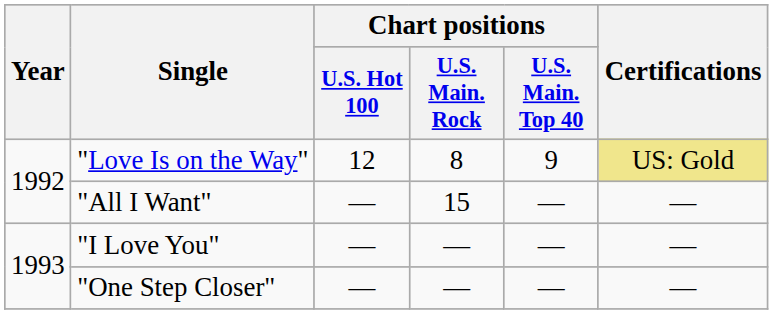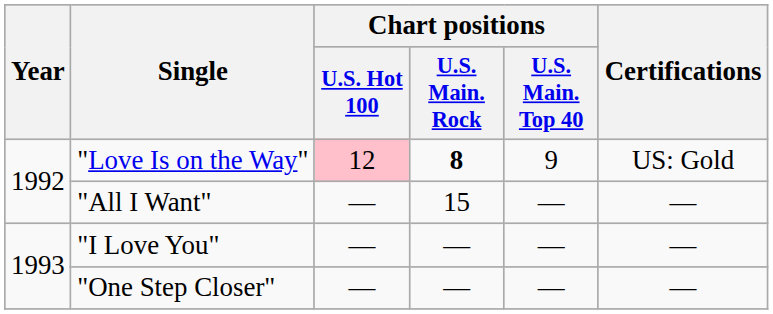(362, 159) no background -> (362, 159) pink background
(457, 159) normal -> (457, 159) bold
(683, 159) khaki background -> (683, 159) no background
